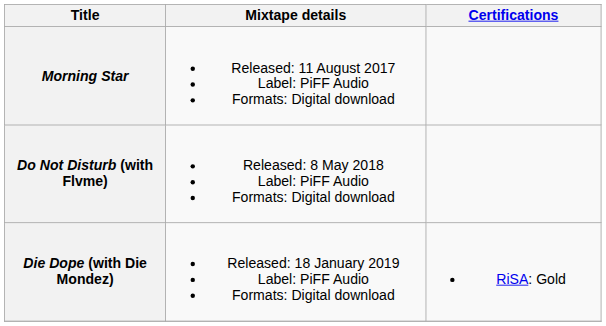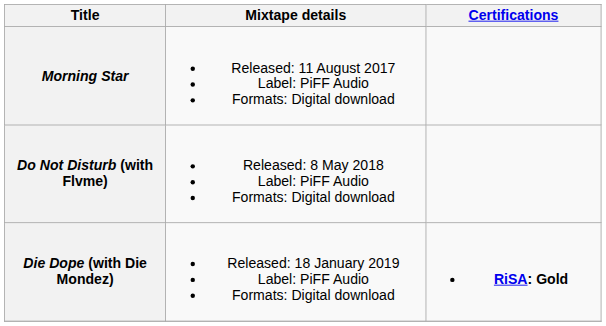(513, 280) normal -> (513, 280) bold
